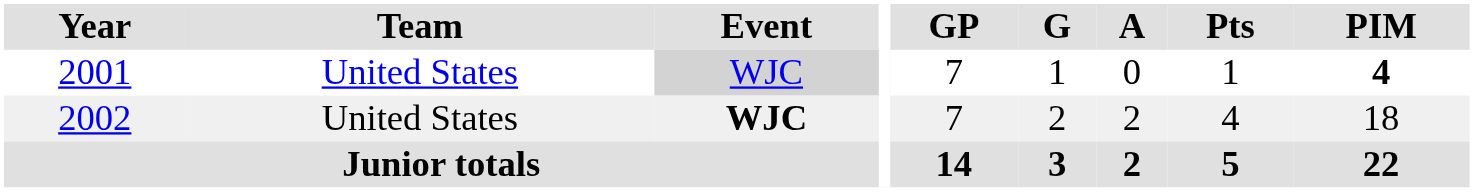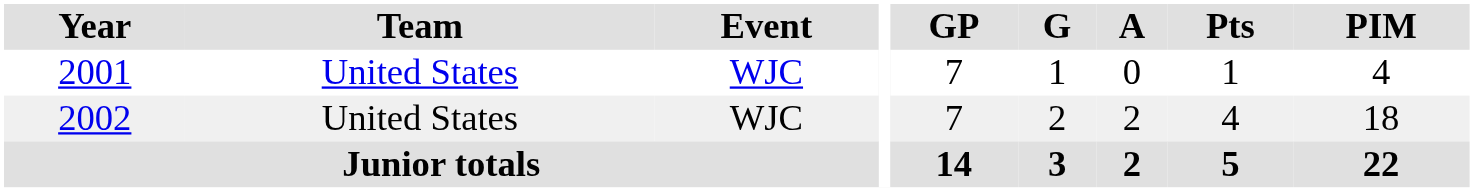(766, 72) lightgrey background -> (766, 72) no background
(1381, 72) bold -> (1381, 72) normal
(766, 117) bold -> (766, 117) normal
